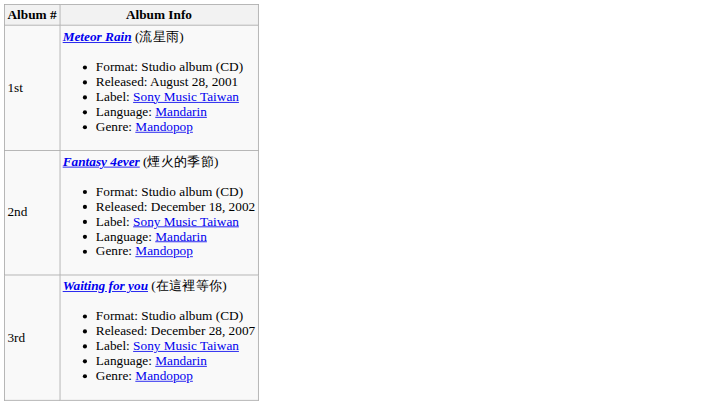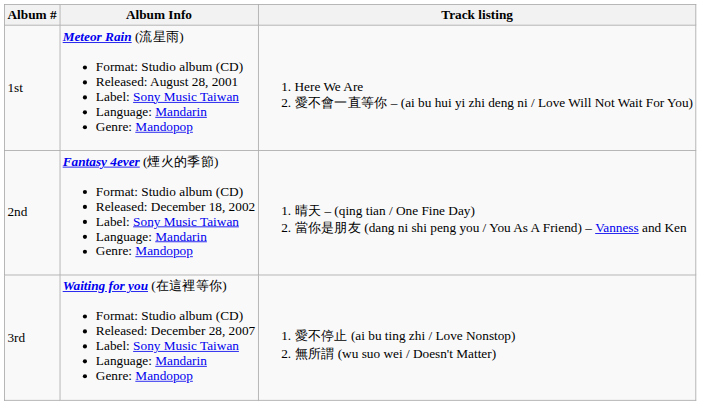+ column: (477, 15)
